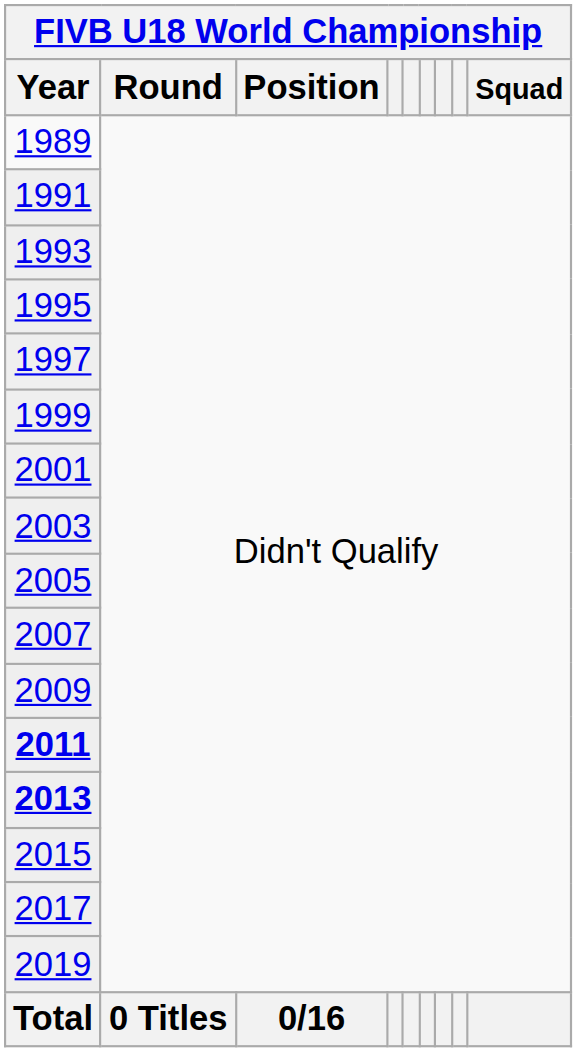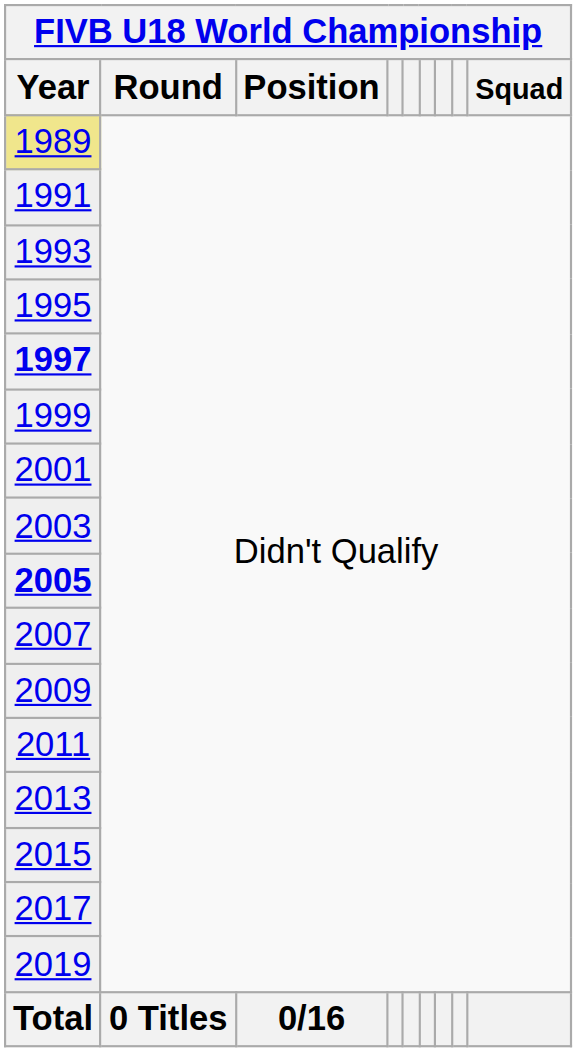(53, 141) no background -> (53, 141) khaki background
(53, 360) normal -> (53, 360) bold
(53, 580) normal -> (53, 580) bold
(53, 744) bold -> (53, 744) normal
(53, 799) bold -> (53, 799) normal
